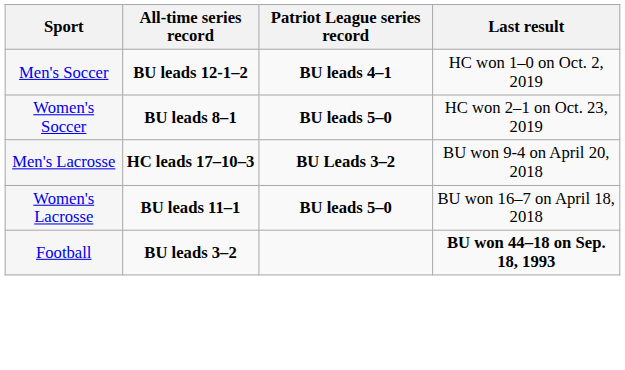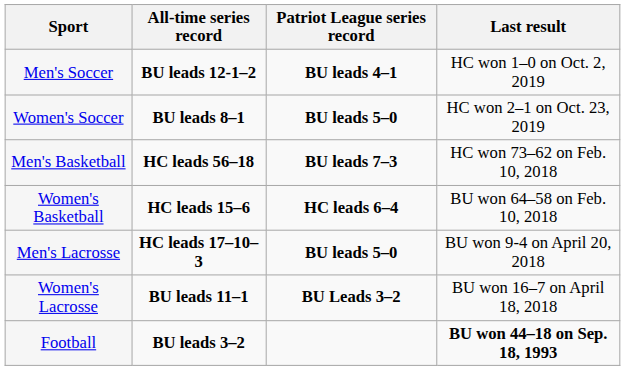+ row: (68, 162)
+ row: (68, 207)
(346, 162) BU Leads 3–2 -> (351, 252) BU leads 5–0
(346, 207) BU leads 5–0 -> (351, 297) BU Leads 3–2
